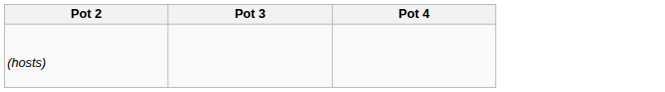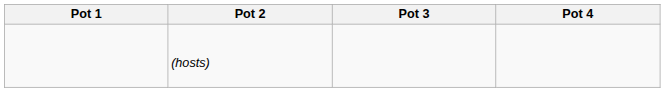+ column: (86, 14)
